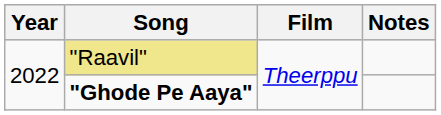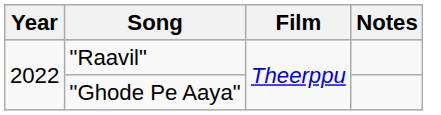(108, 58) khaki background -> (108, 58) no background
(161, 93) bold -> (155, 93) normal
